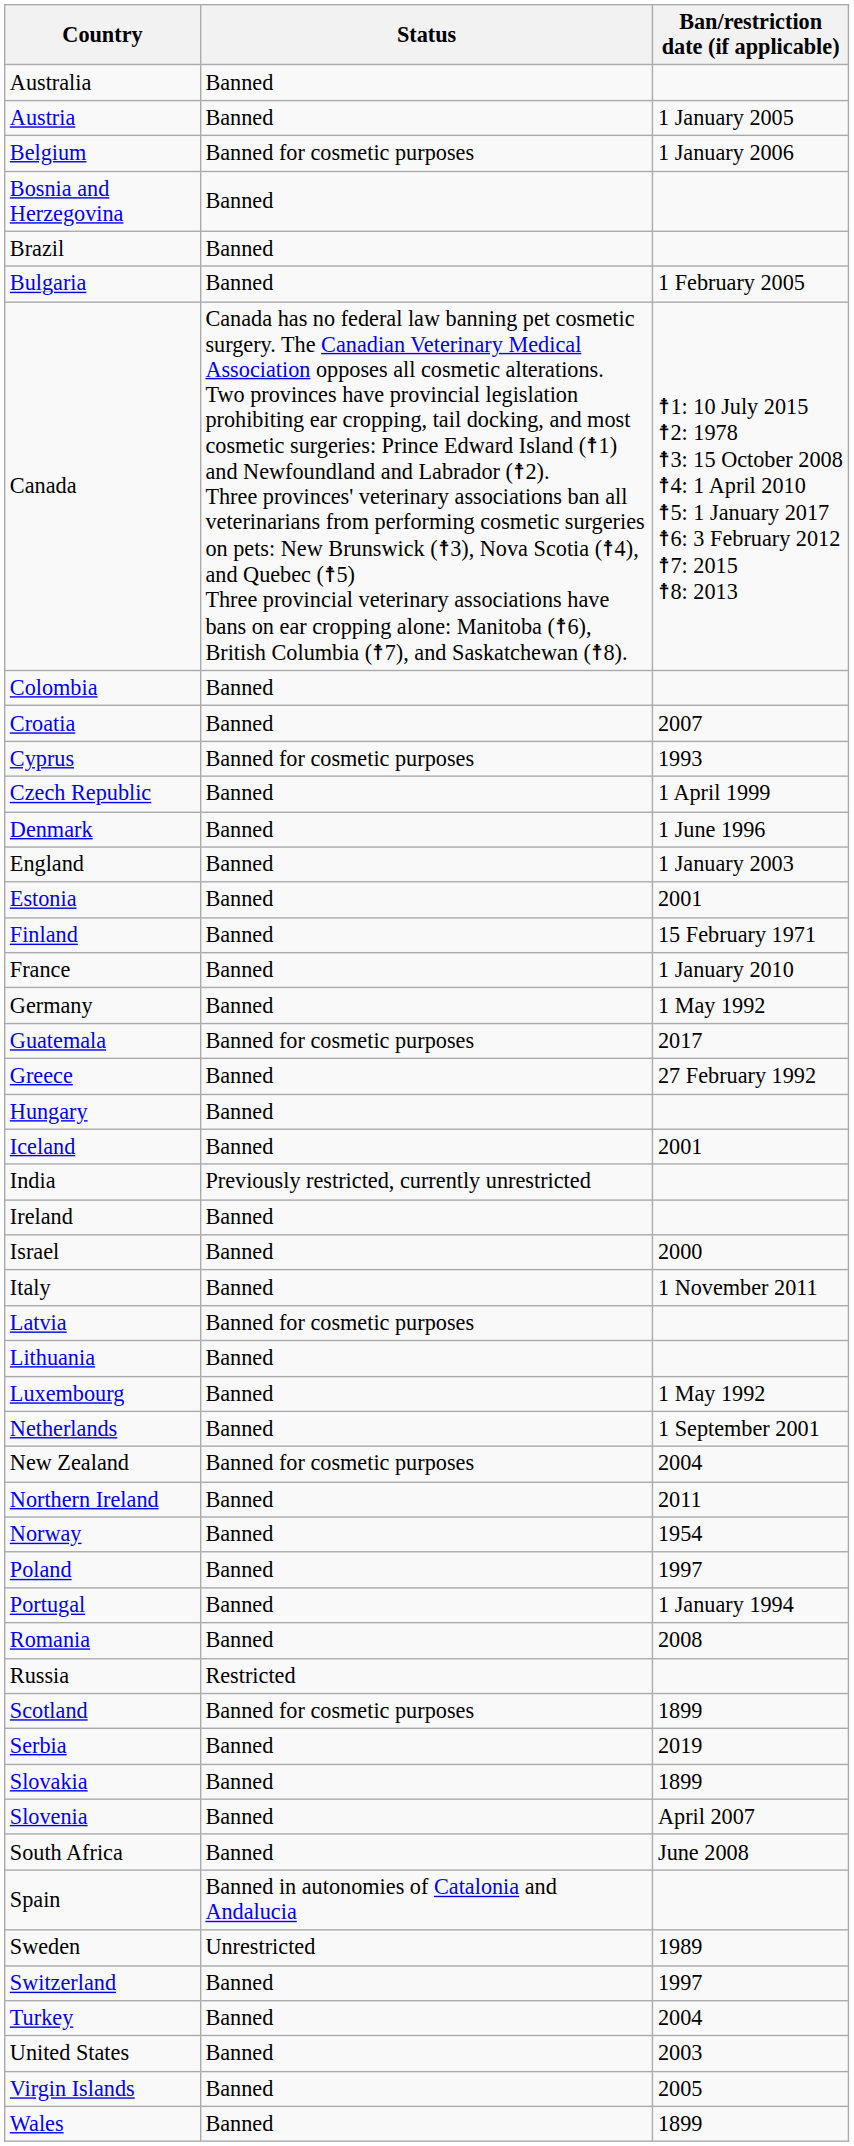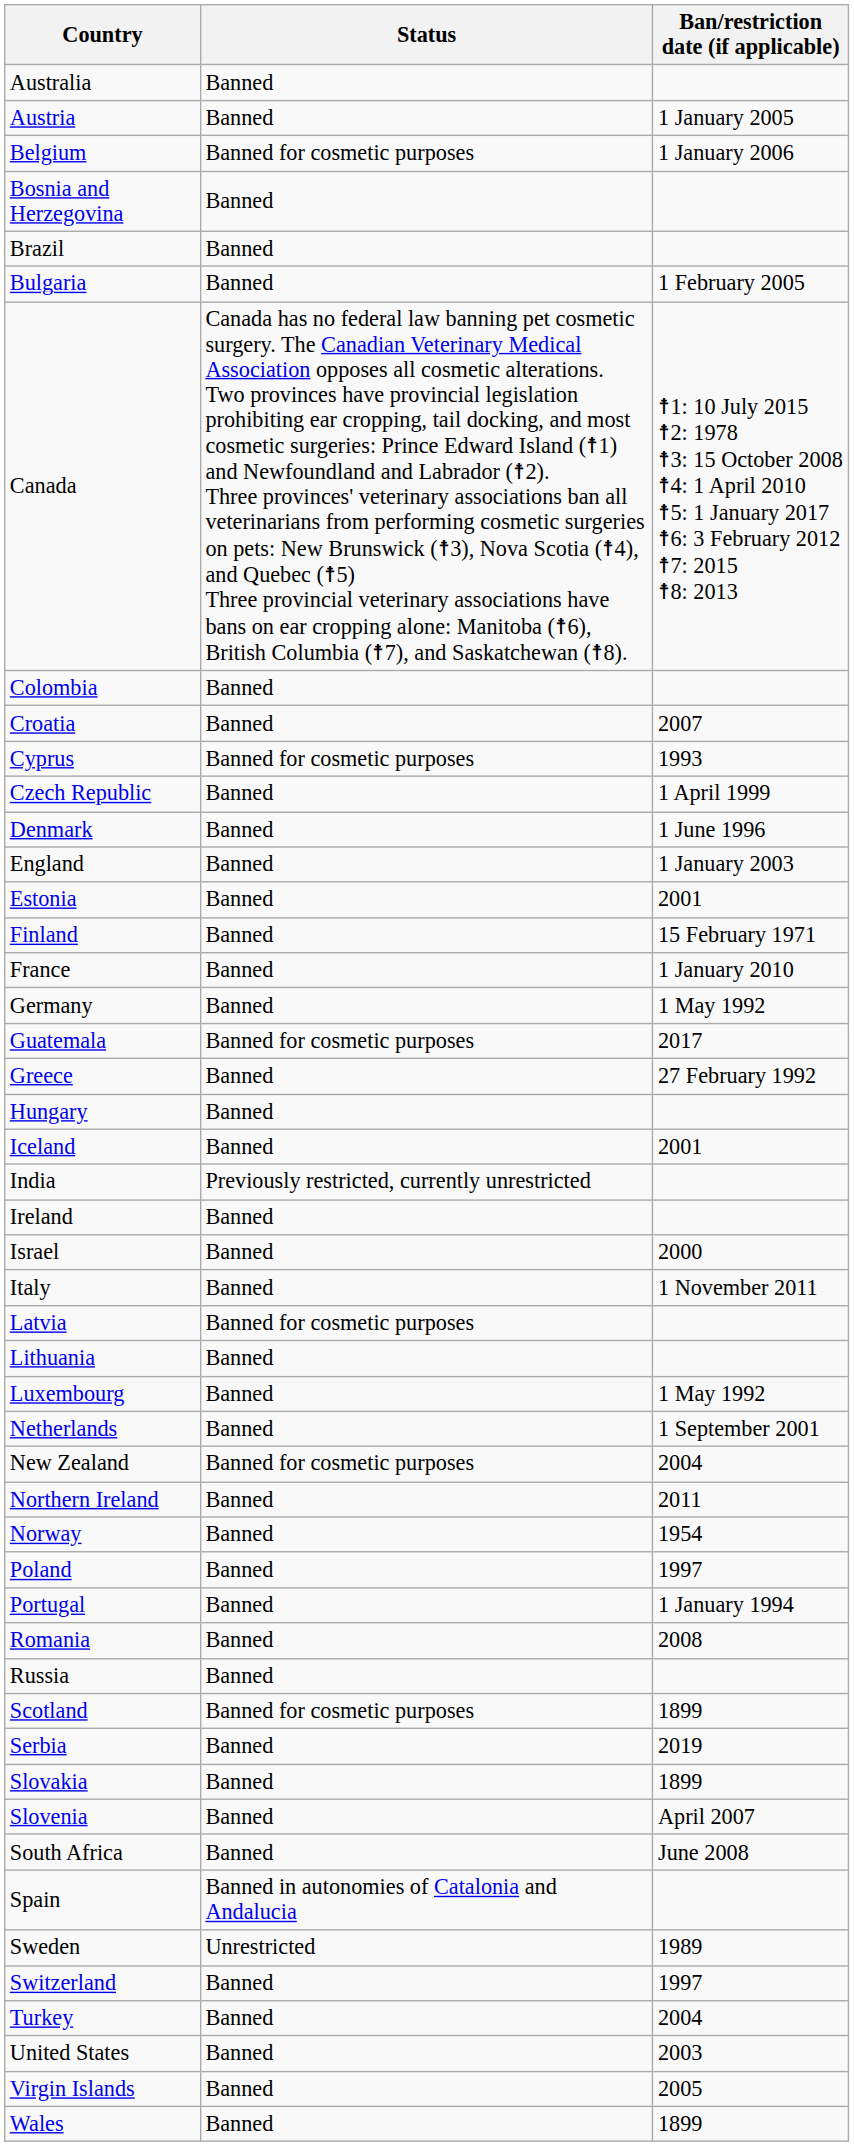(250, 1675) Restricted -> (239, 1675) Banned
